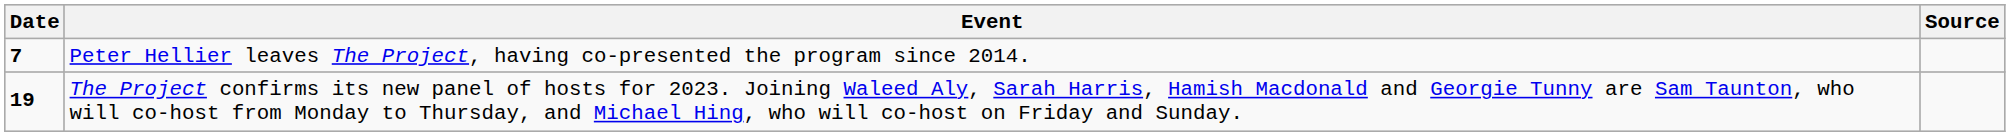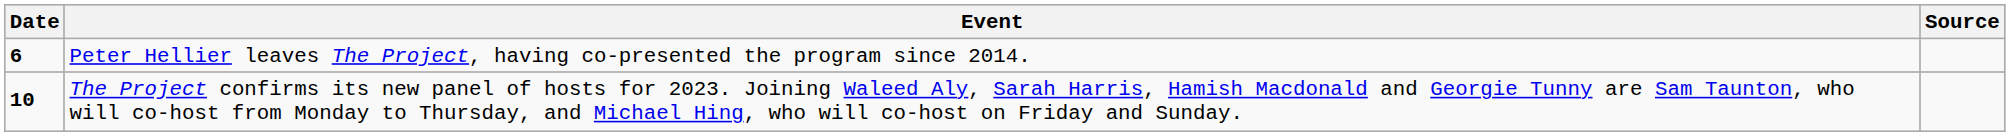(16, 56) 7 -> (16, 56) 6
(22, 102) 19 -> (22, 102) 10
